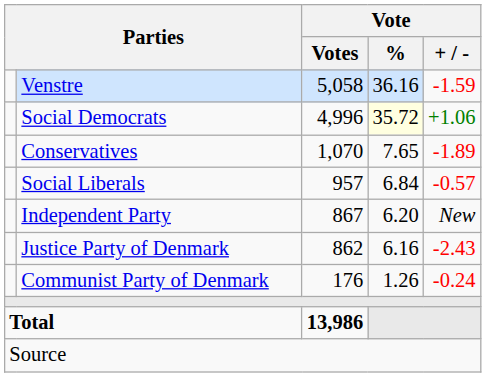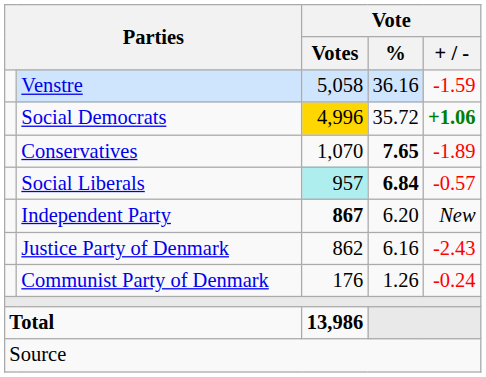(340, 118) no background -> (340, 118) gold background
(396, 118) lightyellow background -> (396, 118) no background
(452, 118) normal -> (452, 118) bold
(401, 150) normal -> (401, 150) bold
(348, 183) no background -> (348, 183) paleturquoise background
(401, 183) normal -> (401, 183) bold
(348, 215) normal -> (348, 215) bold
